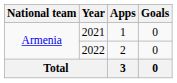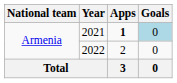(123, 31) normal -> (123, 31) bold
(155, 31) no background -> (155, 31) lightblue background
